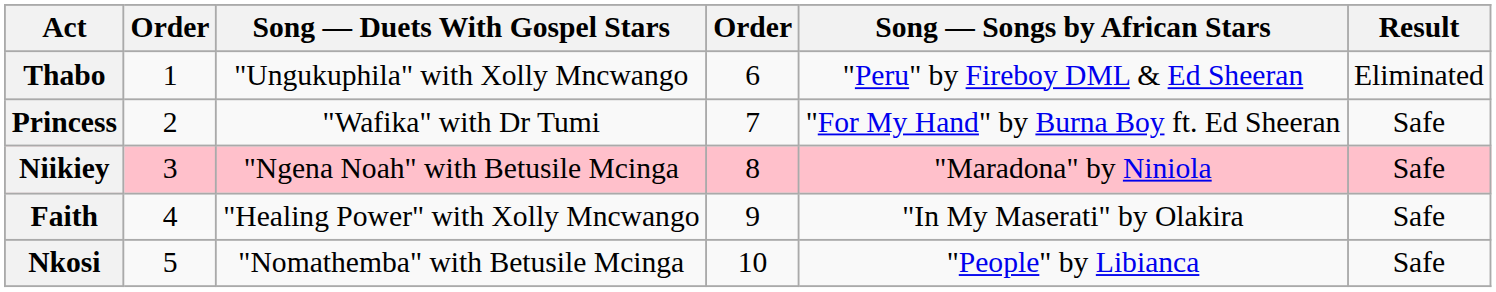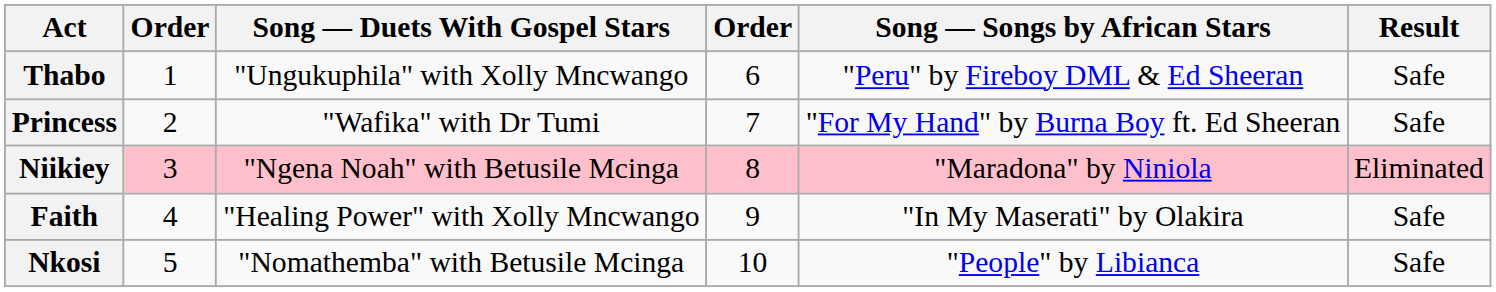(1419, 74) Eliminated -> (1419, 74) Safe
(1419, 168) Safe -> (1419, 168) Eliminated
